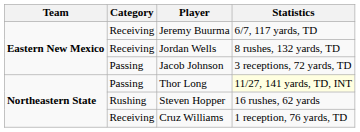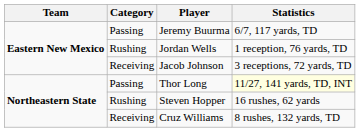(132, 30) Receiving -> (126, 30) Passing
(132, 48) Receiving -> (128, 48) Rushing
(287, 48) 8 rushes, 132 yards, TD -> (291, 48) 1 reception, 76 yards, TD
(126, 65) Passing -> (132, 65) Receiving
(291, 118) 1 reception, 76 yards, TD -> (287, 118) 8 rushes, 132 yards, TD
